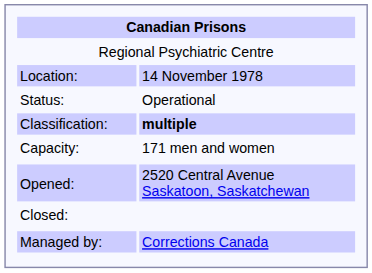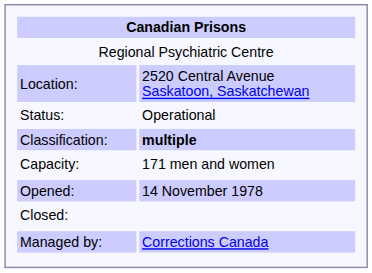(202, 76) 14 November 1978 -> (226, 84) 2520 Central Avenue Saskatoon, Saskatchewan
(226, 183) 2520 Central Avenue Saskatoon, Saskatchewan -> (202, 191) 14 November 1978
